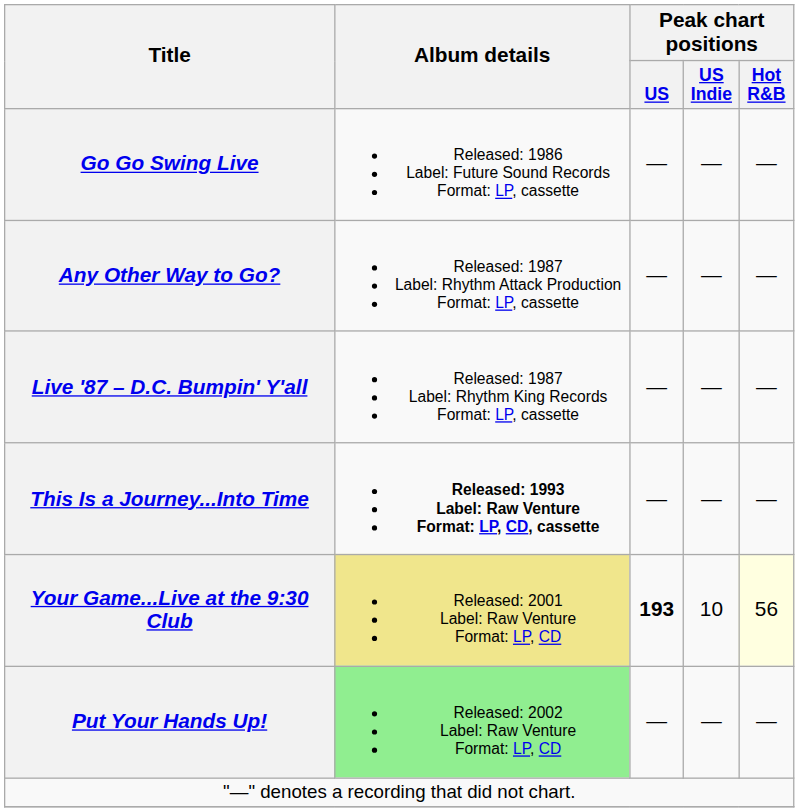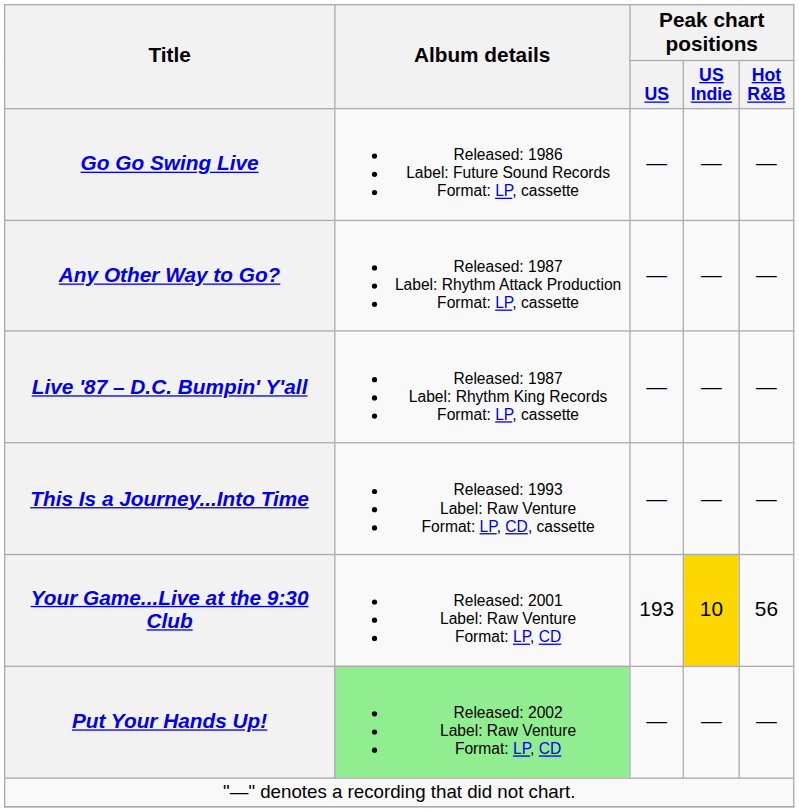(482, 508) bold -> (482, 508) normal
(482, 619) khaki background -> (482, 619) no background
(657, 610) bold -> (657, 610) normal
(711, 610) no background -> (711, 610) gold background
(766, 610) lightyellow background -> (766, 610) no background
